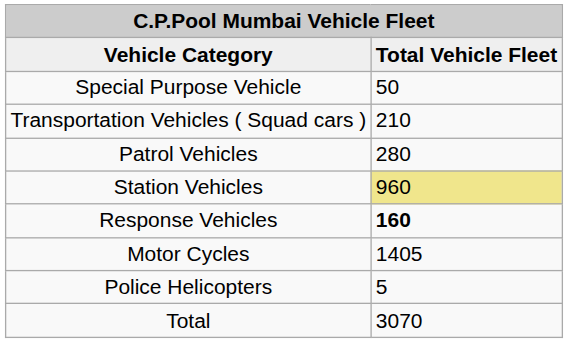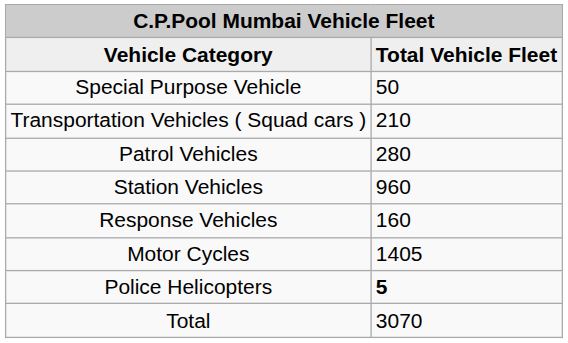(393, 187) khaki background -> (393, 187) no background
(393, 220) bold -> (393, 220) normal
(382, 287) normal -> (382, 287) bold
